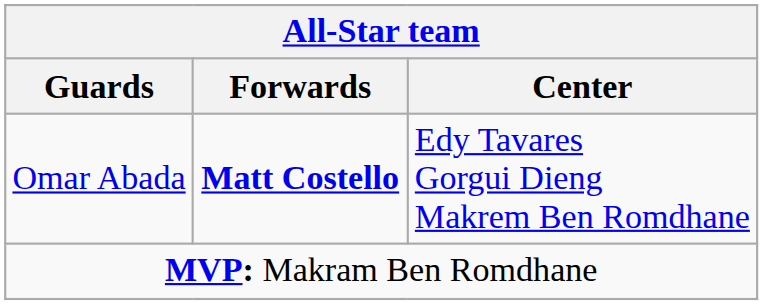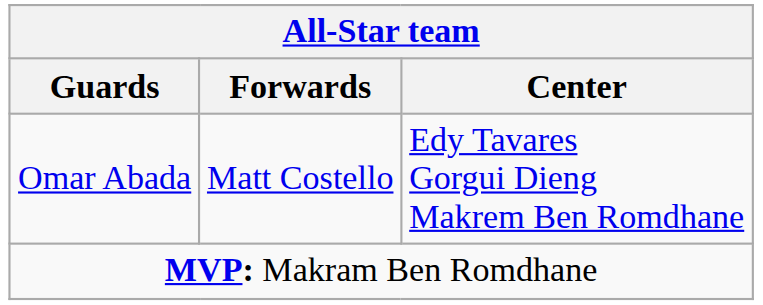(300, 177) bold -> (300, 177) normal
